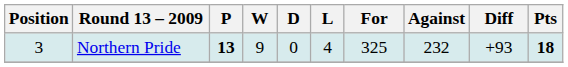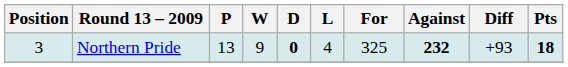(226, 47) bold -> (226, 47) normal
(294, 47) normal -> (294, 47) bold
(437, 47) normal -> (437, 47) bold
